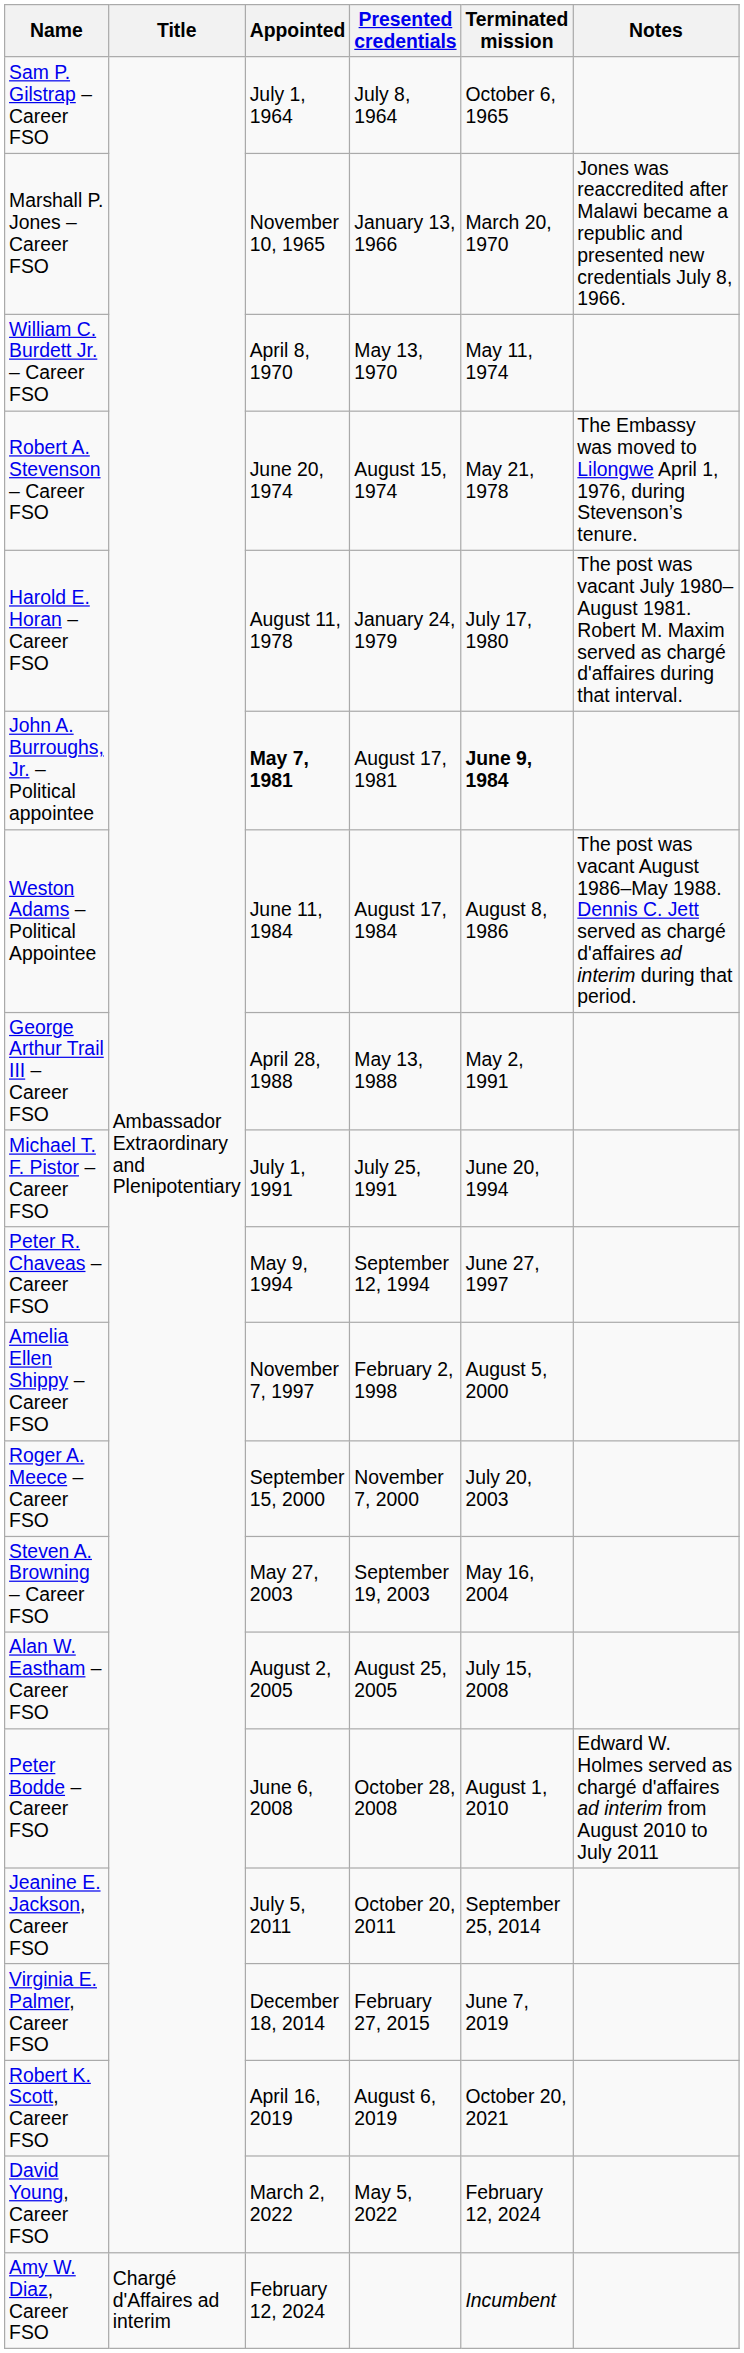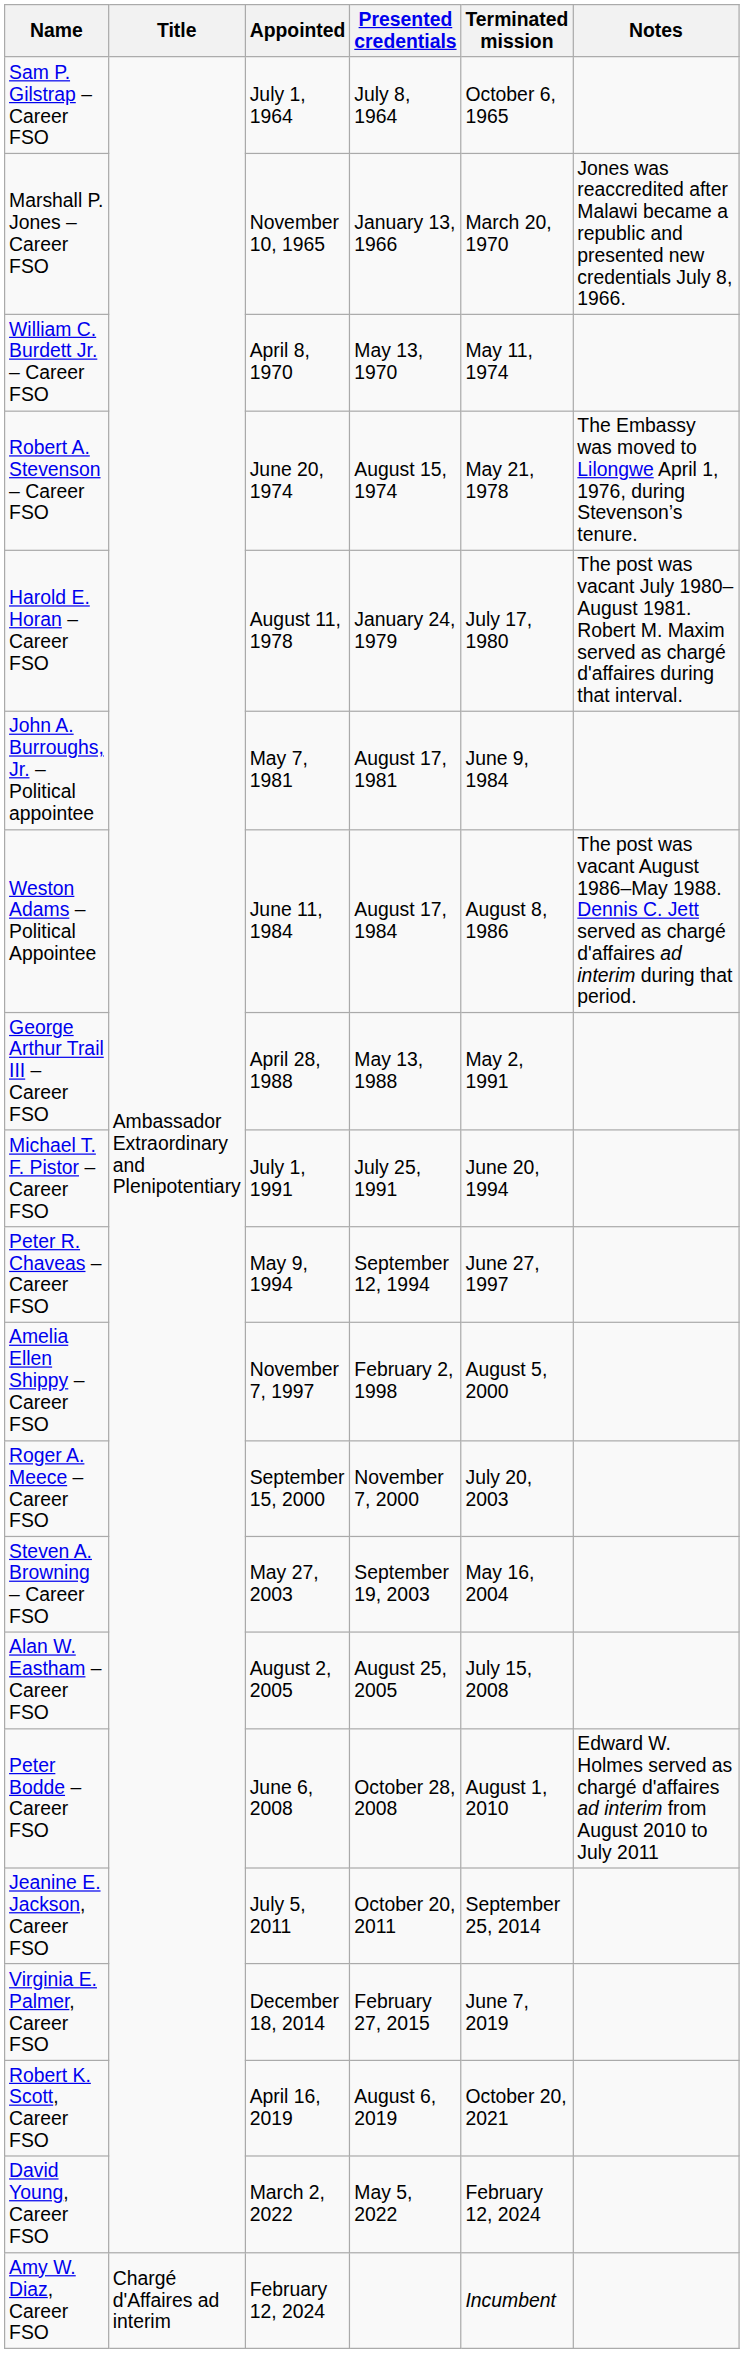(279, 770) bold -> (279, 770) normal
(499, 770) bold -> (497, 770) normal
